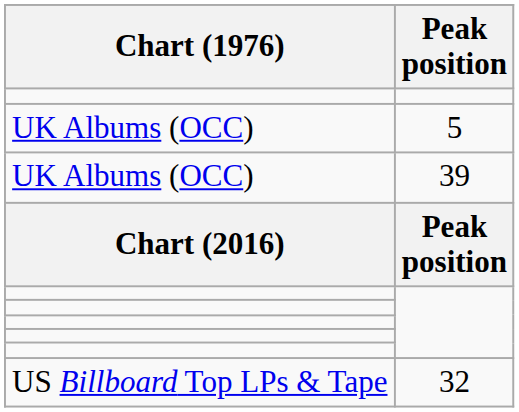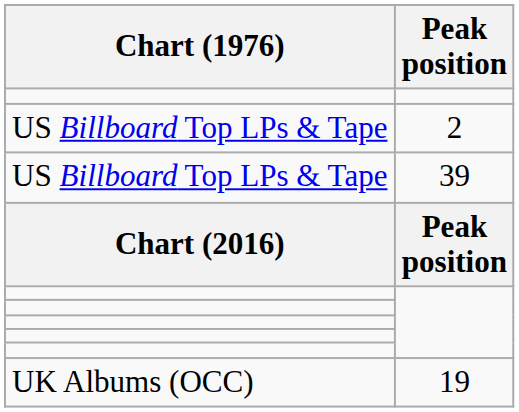(133, 127) UK Albums (OCC) -> (200, 127) US Billboard Top LPs & Tape
(454, 127) 5 -> (454, 127) 2
(133, 176) UK Albums (OCC) -> (200, 176) US Billboard Top LPs & Tape
(200, 381) US Billboard Top LPs & Tape -> (133, 381) UK Albums (OCC)
(454, 381) 32 -> (454, 381) 19
